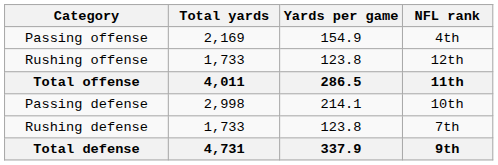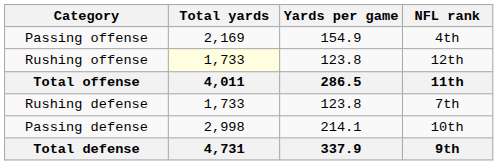(224, 60) no background -> (224, 60) lightyellow background
rows swapped: (87, 105) <-> (87, 127)
